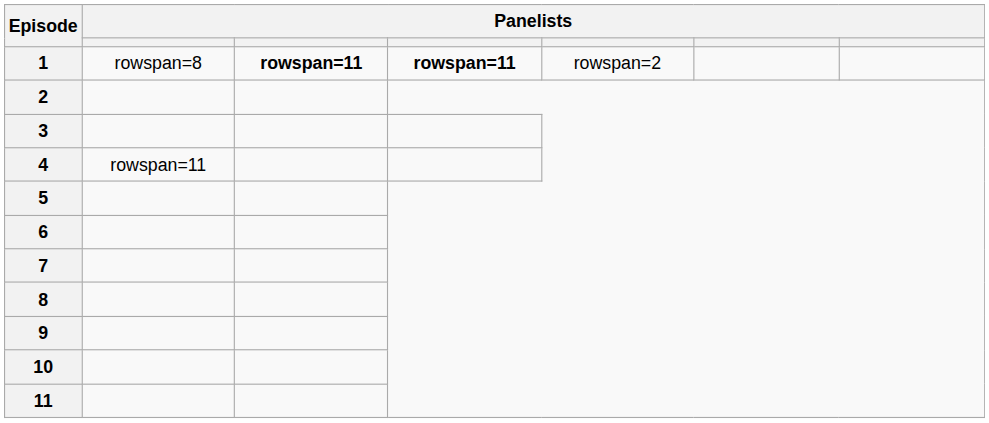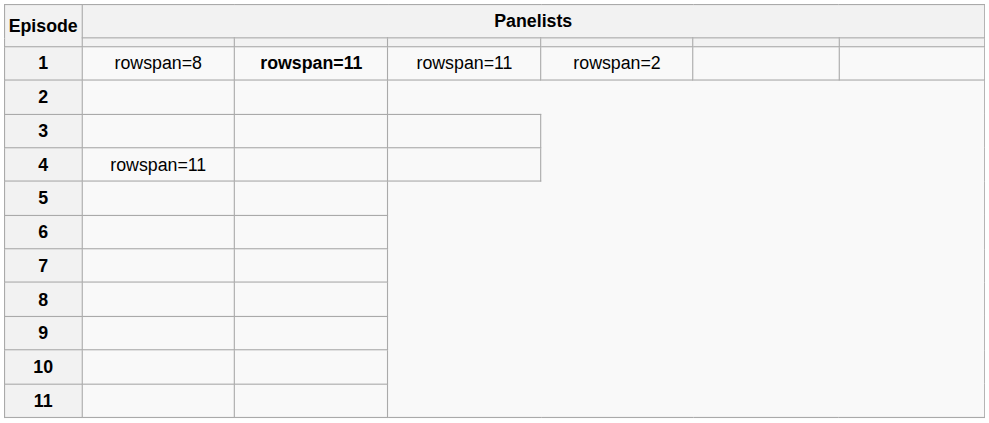(465, 63) bold -> (464, 63) normal
